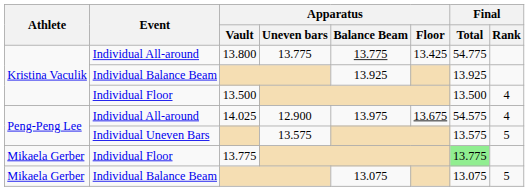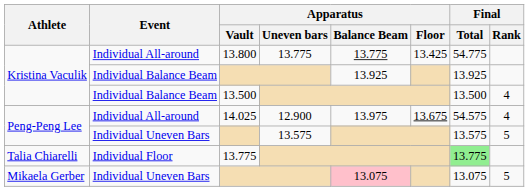(133, 95) Individual Floor -> (155, 95) Individual Balance Beam
(46, 156) Mikaela Gerber -> (42, 156) Talia Chiarelli
(155, 176) Individual Balance Beam -> (151, 176) Individual Uneven Bars
(371, 176) no background -> (371, 176) pink background
